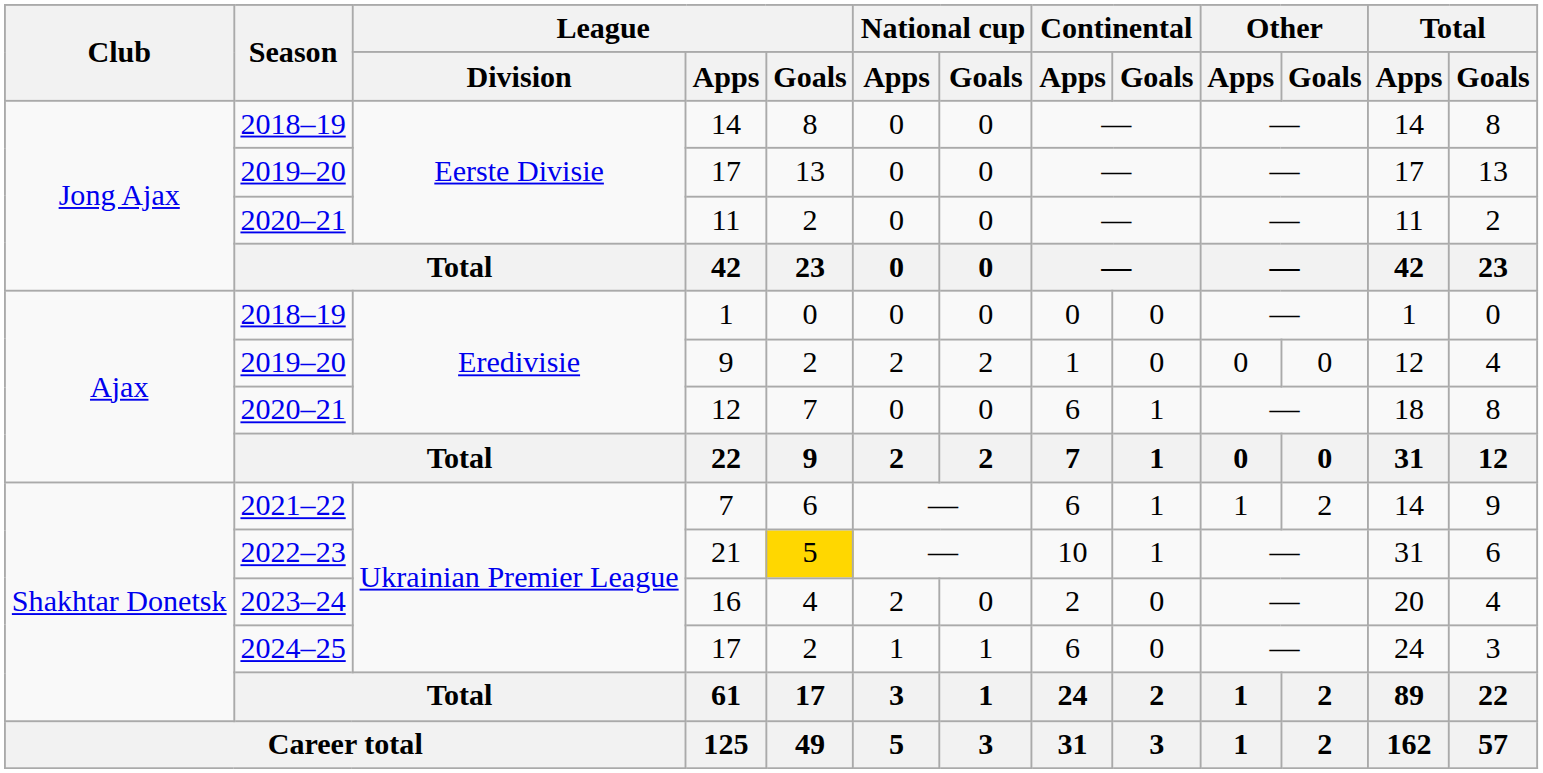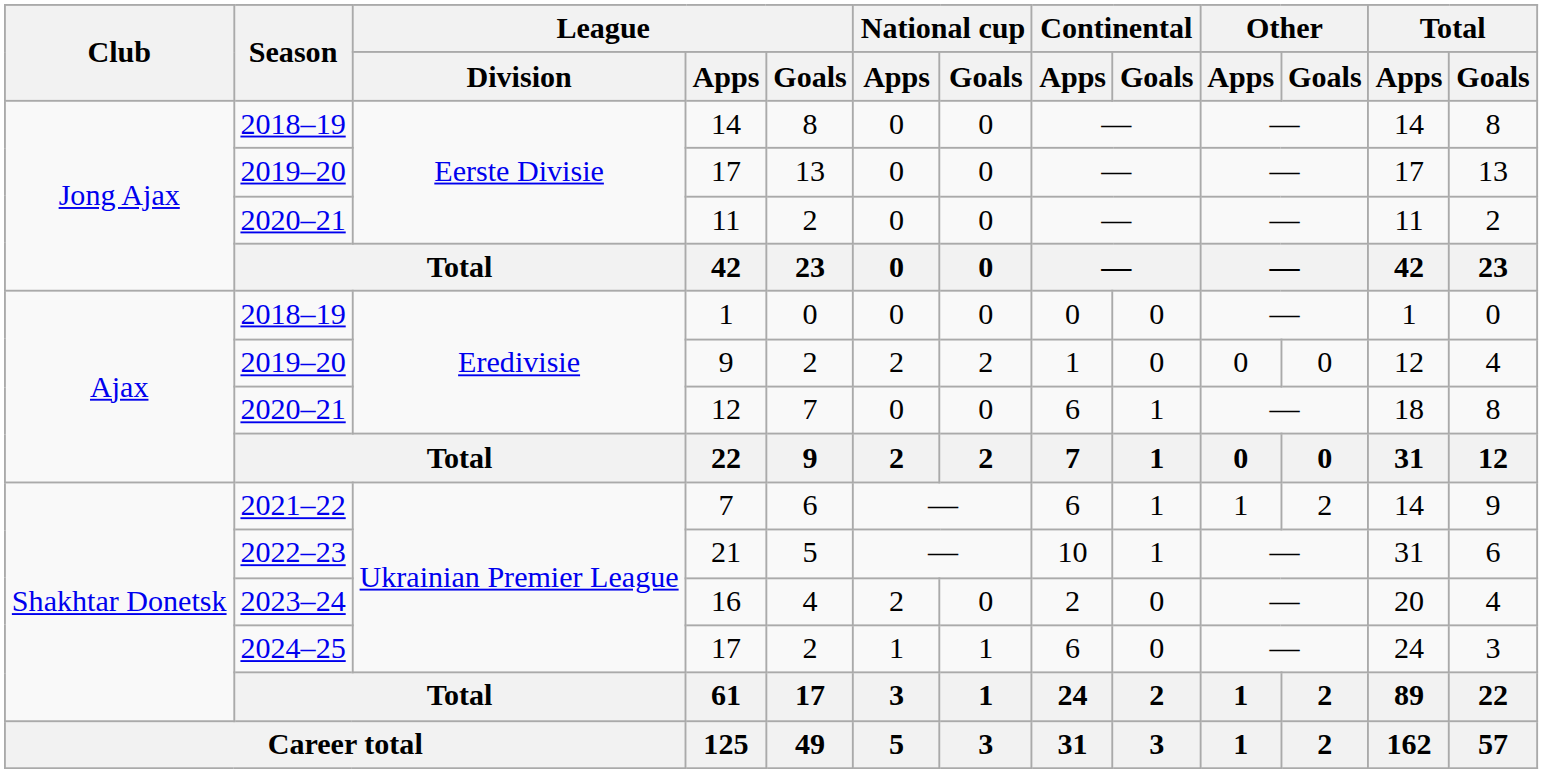(810, 553) gold background -> (810, 553) no background
